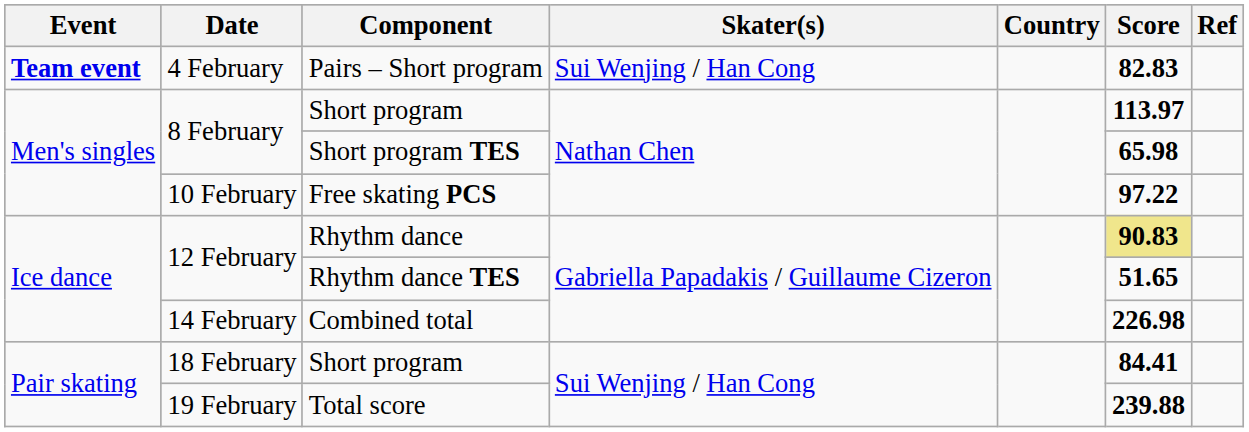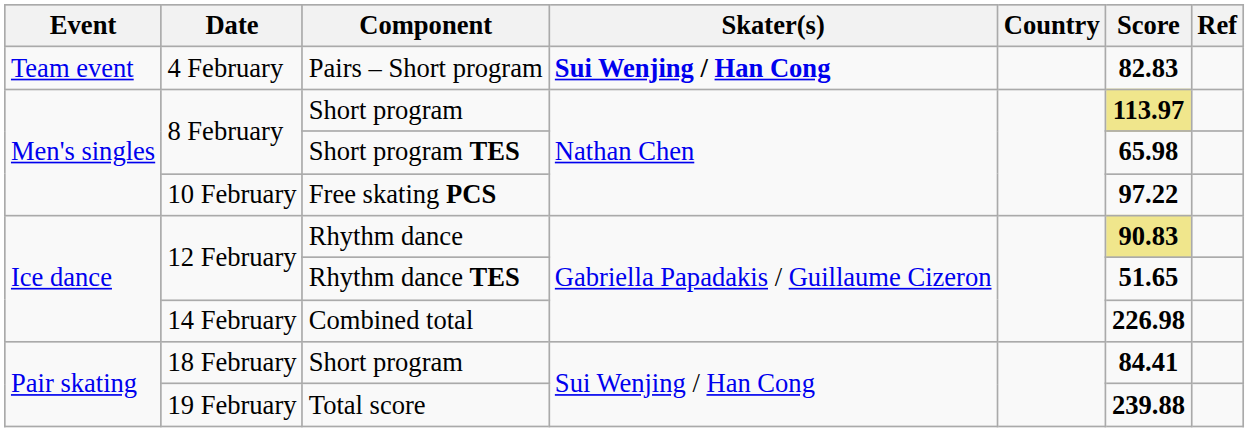(76, 67) bold -> (72, 67) normal
(685, 67) normal -> (693, 67) bold
(1148, 109) no background -> (1148, 109) khaki background
